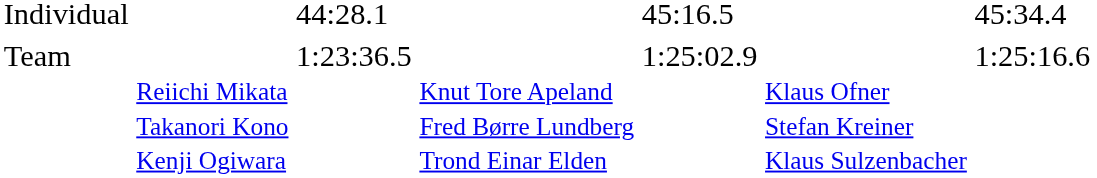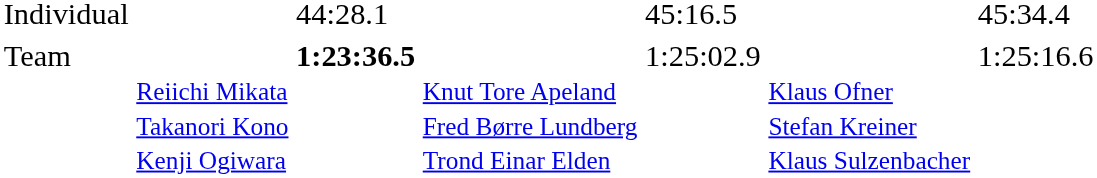(354, 56) normal -> (356, 56) bold
